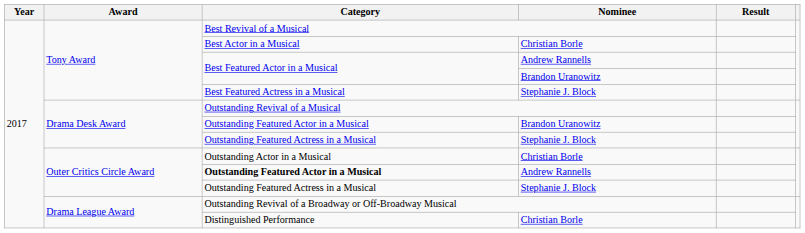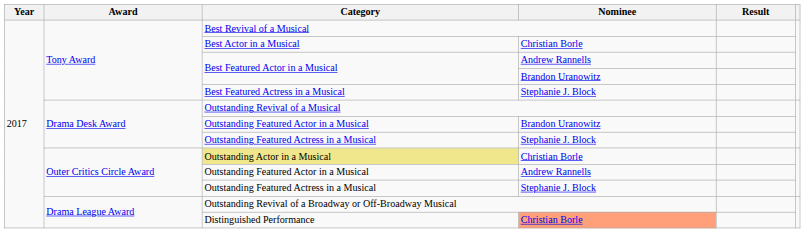(268, 156) no background -> (268, 156) khaki background
(293, 172) bold -> (287, 172) normal
(552, 220) no background -> (552, 220) lightsalmon background
